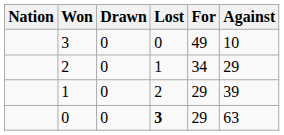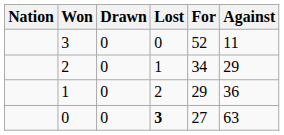(199, 42) 49 -> (199, 42) 52
(231, 42) 10 -> (231, 42) 11
(231, 92) 39 -> (231, 92) 36
(199, 117) 29 -> (199, 117) 27
